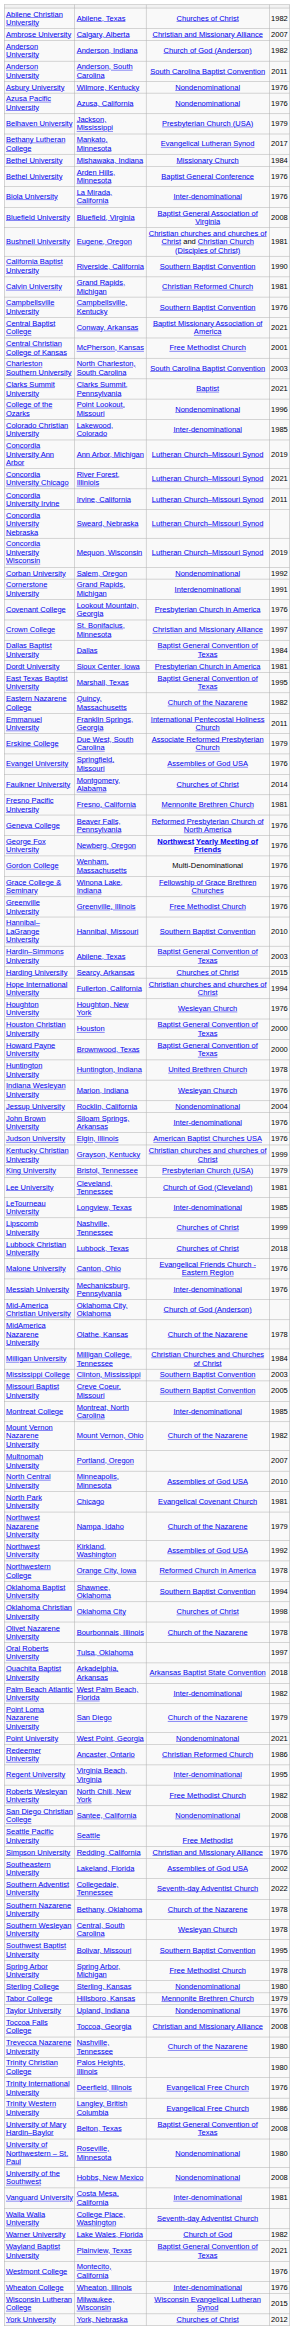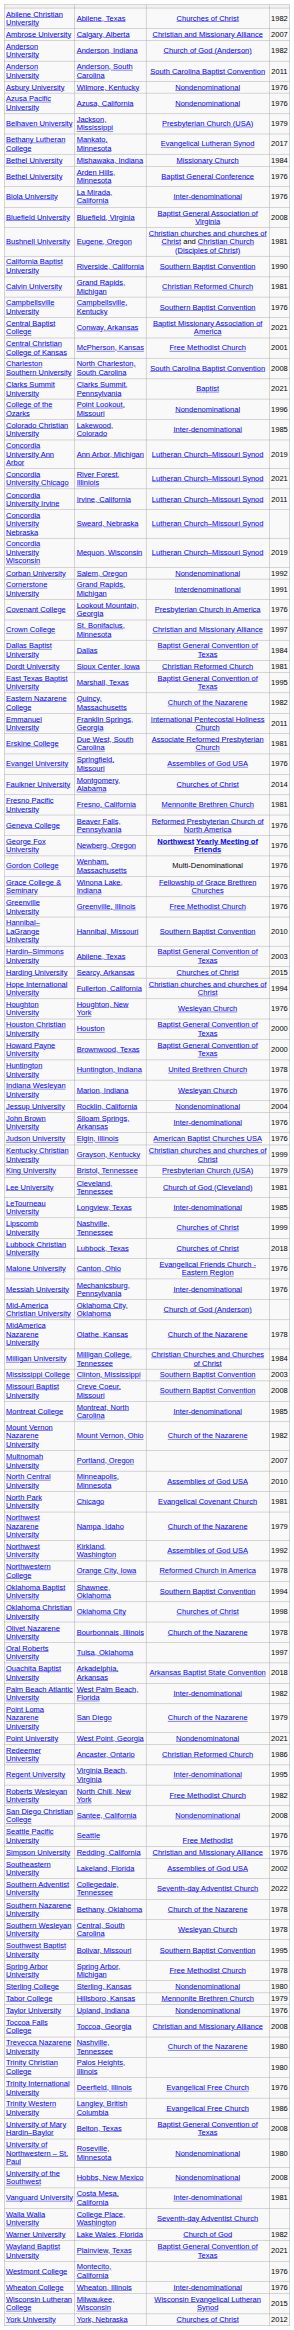(279, 368) 2003 -> (279, 368) 2008
(208, 666) Presbyterian Church in America -> (208, 666) Christian Reformed Church
(279, 744) 1979 -> (279, 744) 1981
(279, 1391) 2005 -> (279, 1391) 2008
